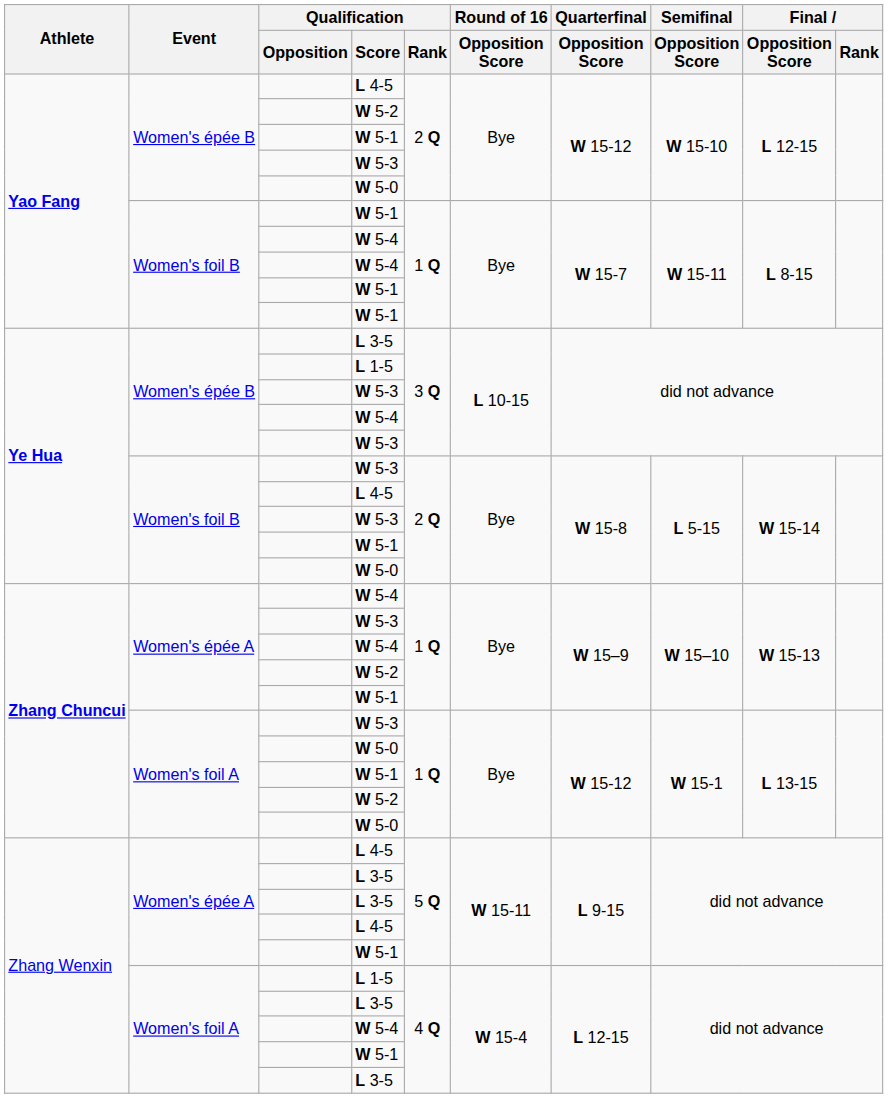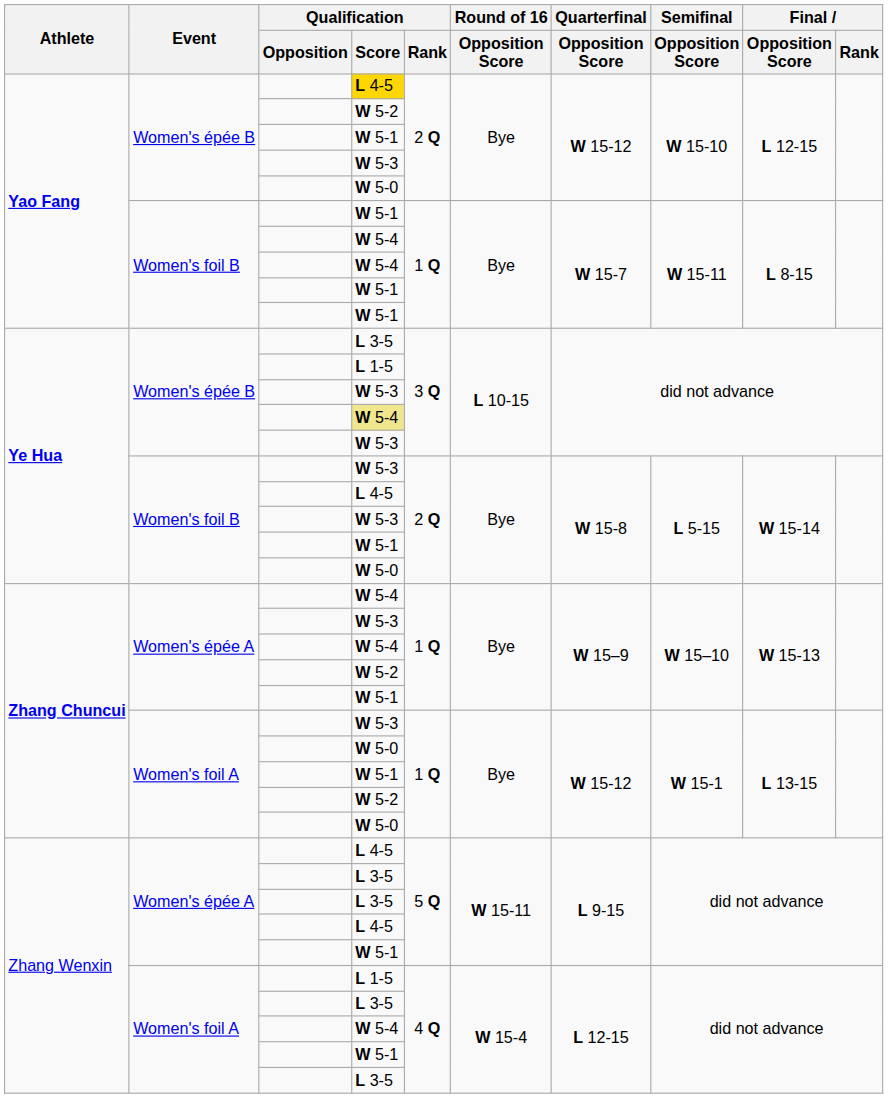(374, 87) no background -> (374, 87) gold background
(377, 418) no background -> (377, 418) khaki background
